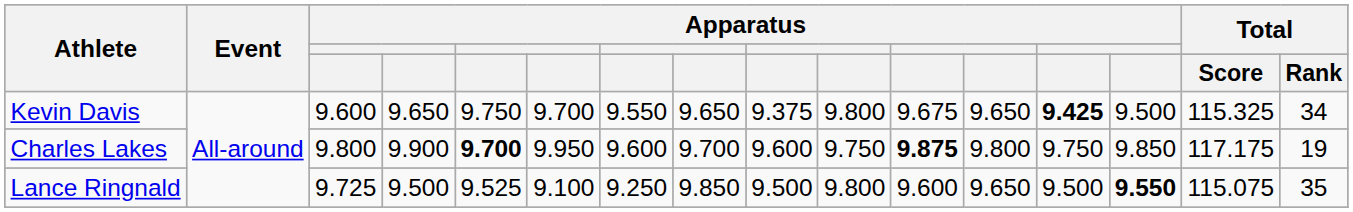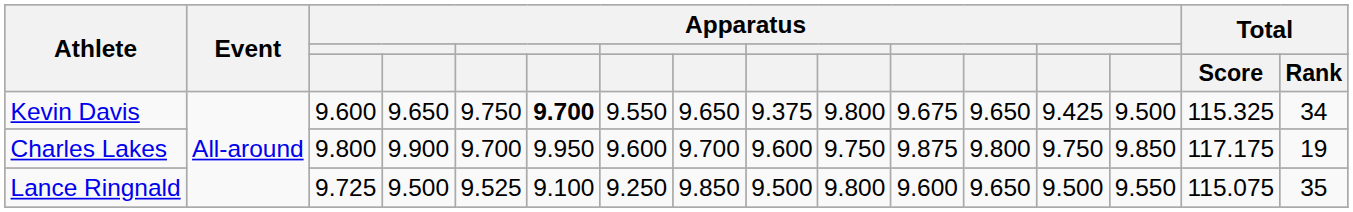(564, 111) normal -> (564, 111) bold
(1073, 111) bold -> (1073, 111) normal
(491, 149) bold -> (491, 149) normal
(927, 149) bold -> (927, 149) normal
(1145, 188) bold -> (1145, 188) normal
